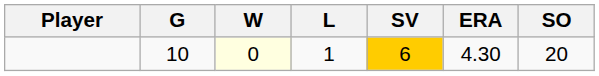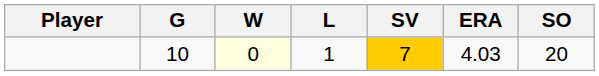(405, 53) 6 -> (405, 53) 7
(481, 53) 4.30 -> (481, 53) 4.03
